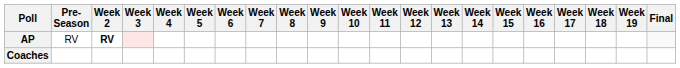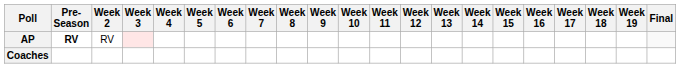(71, 40) normal -> (71, 40) bold
(107, 40) bold -> (107, 40) normal
